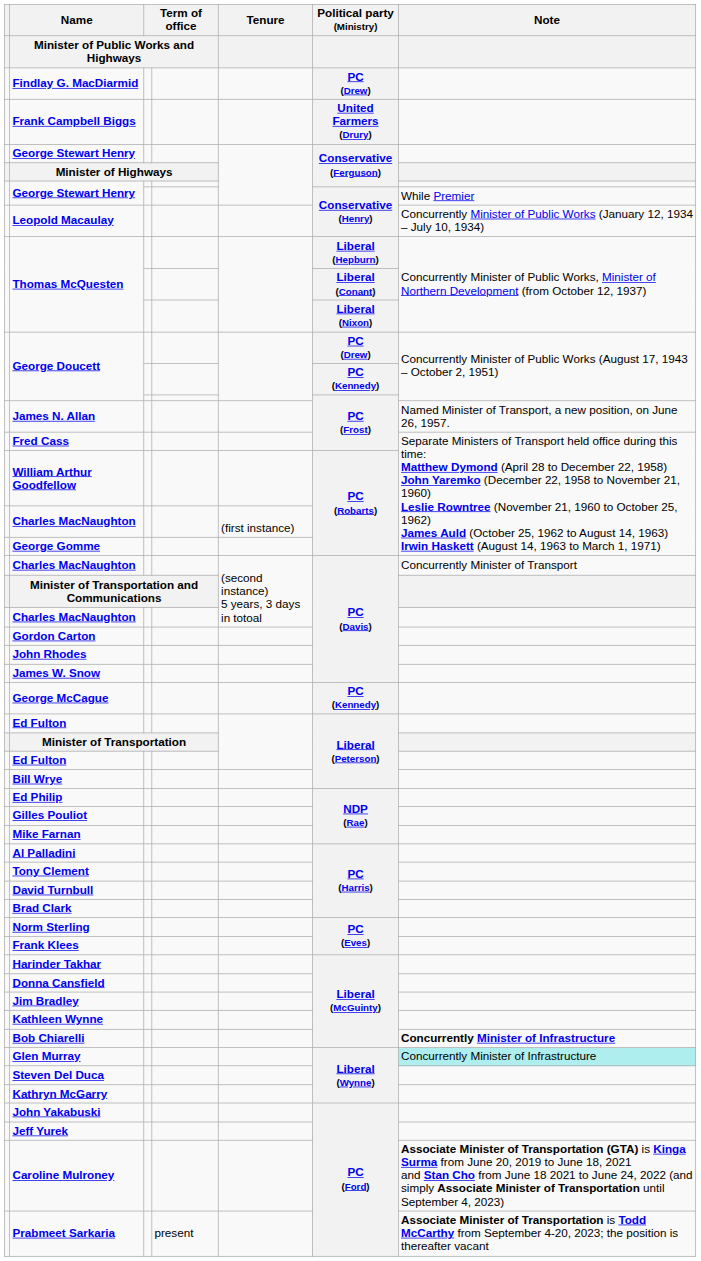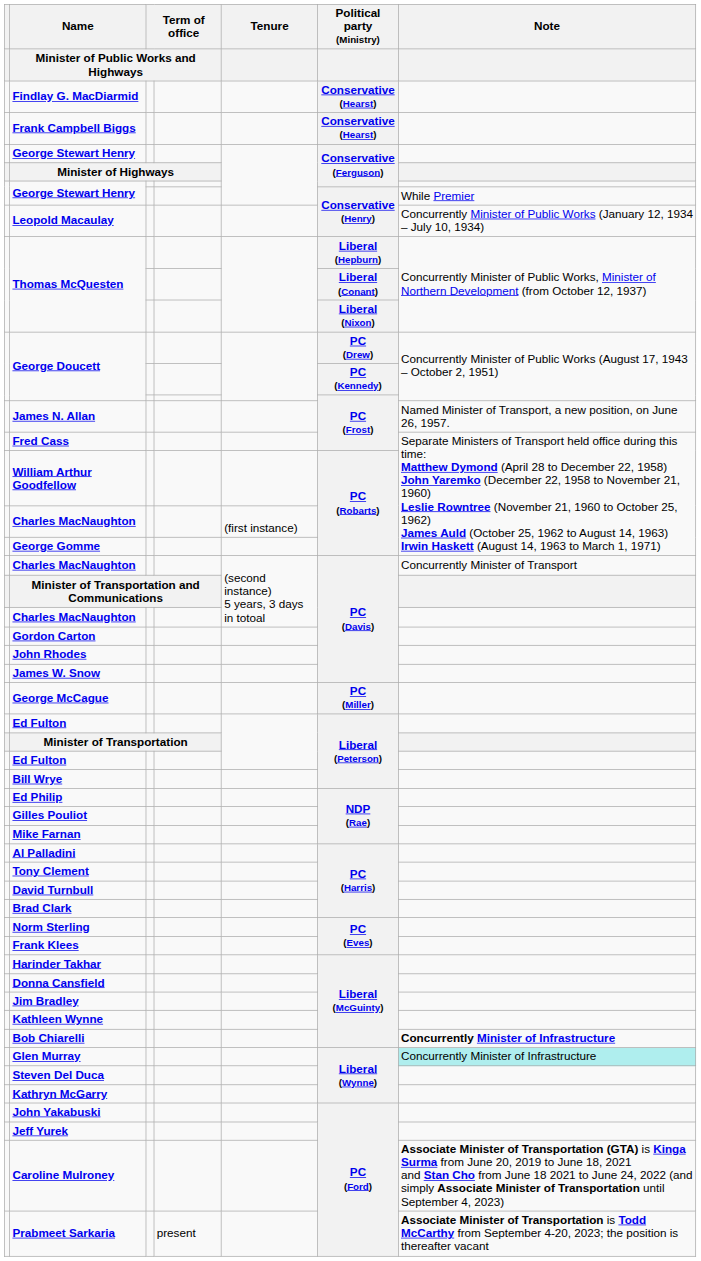(356, 83) PC (Drew) -> (358, 96) Conservative (Hearst)
(356, 121) United Farmers (Drury) -> (358, 128) Conservative (Hearst)
(356, 698) PC (Kennedy) -> (358, 698) PC (Miller)
